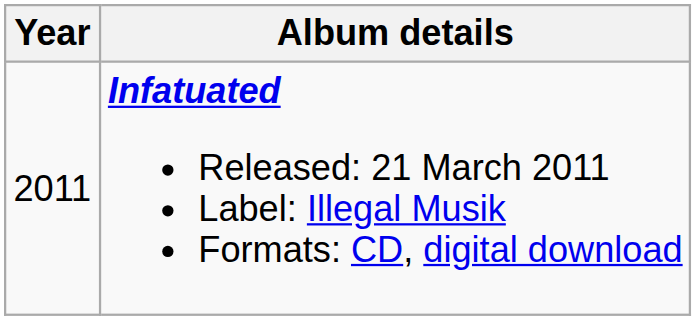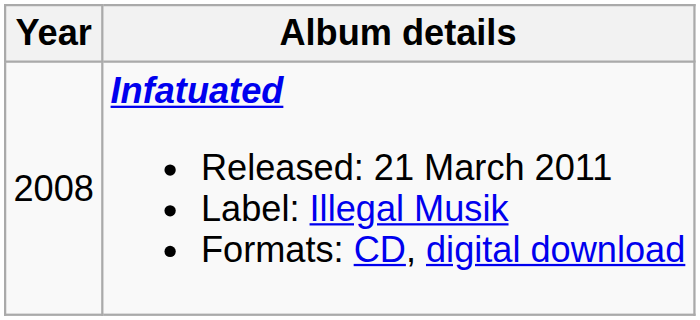(52, 187) 2011 -> (54, 187) 2008
